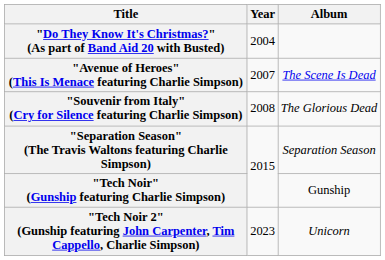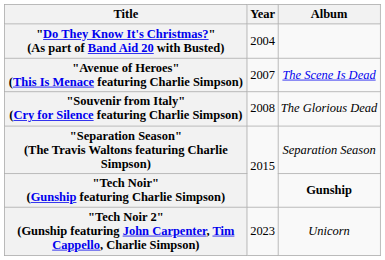(329, 190) normal -> (329, 190) bold
